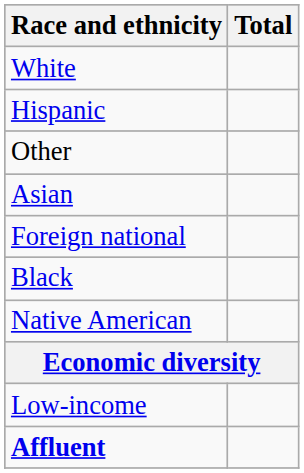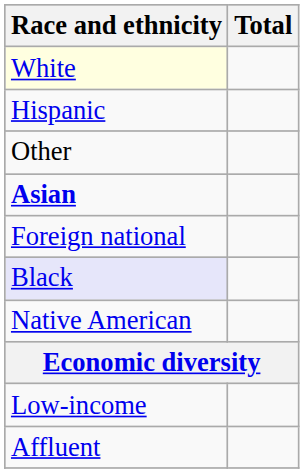(43, 67) no background -> (43, 67) lightyellow background
(42, 194) normal -> (43, 194) bold
(42, 278) no background -> (42, 278) lavender background
(58, 446) bold -> (56, 446) normal
